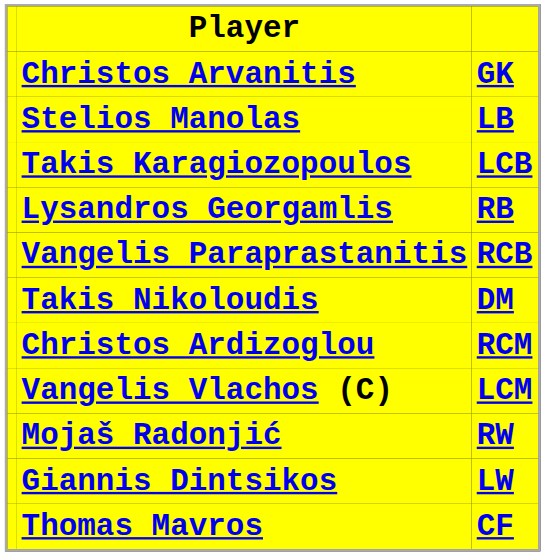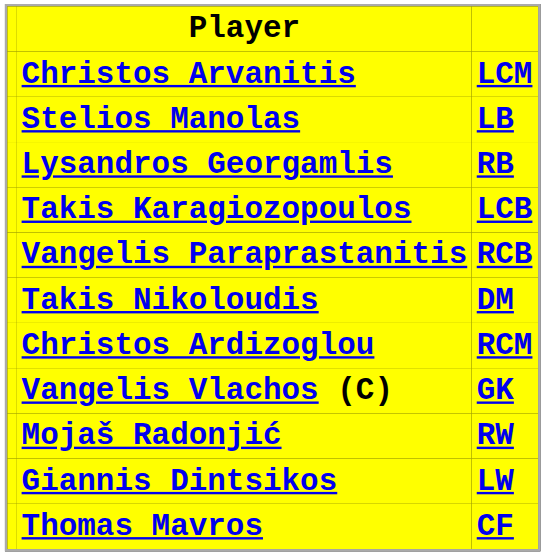(495, 74) GK -> (505, 74) LCM
rows swapped: (217, 165) <-> (207, 210)
(505, 391) LCM -> (495, 391) GK
